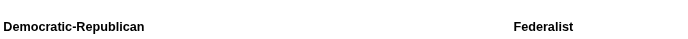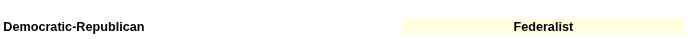(543, 26) no background -> (543, 26) lightyellow background
